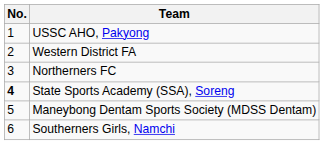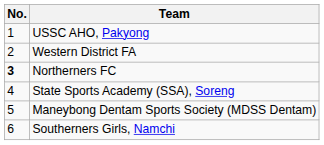(11, 71) normal -> (11, 71) bold
(11, 91) bold -> (11, 91) normal
